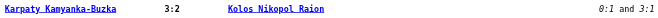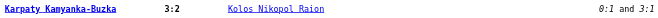(276, 9) bold -> (276, 9) normal
